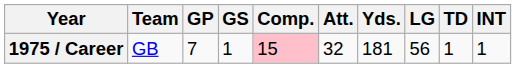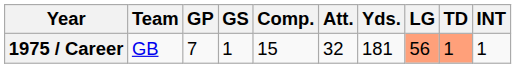(267, 48) pink background -> (267, 48) no background
(420, 48) no background -> (420, 48) lightsalmon background
(449, 48) no background -> (449, 48) lightsalmon background
